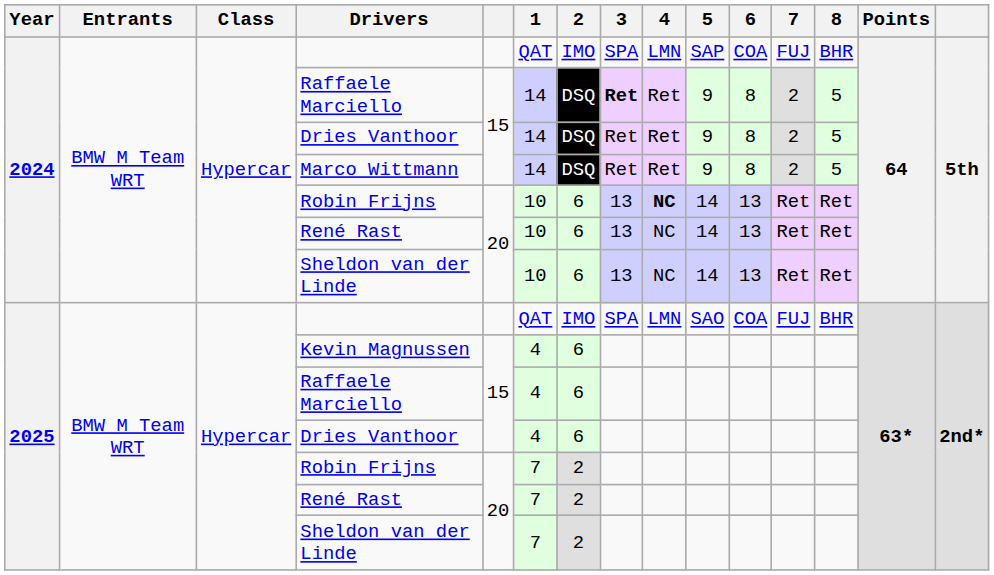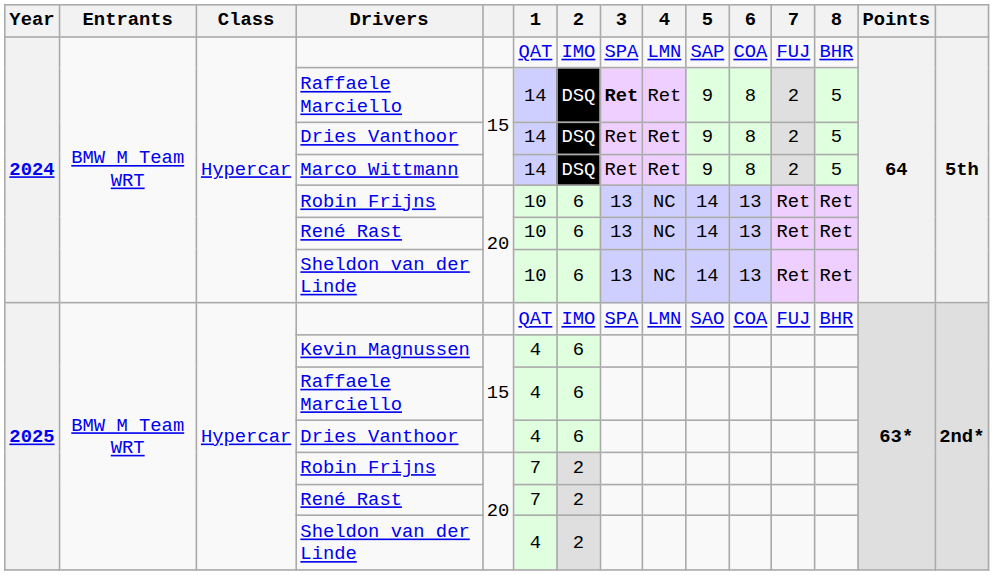(664, 201) bold -> (664, 201) normal
(535, 542) 7 -> (535, 542) 4
